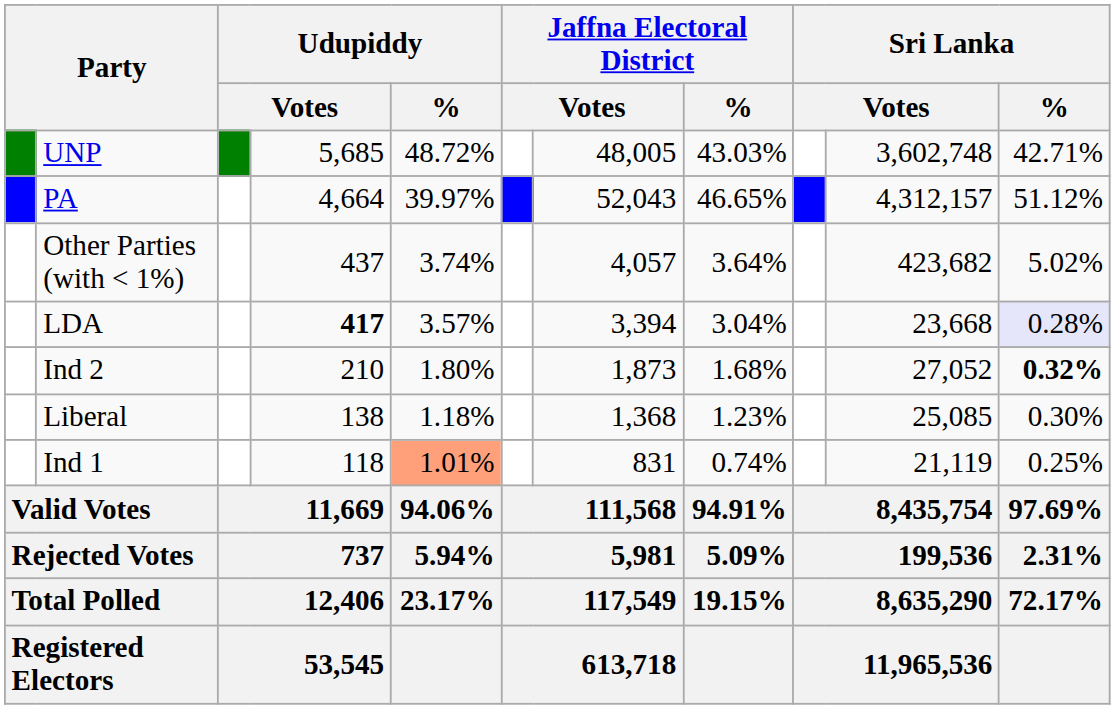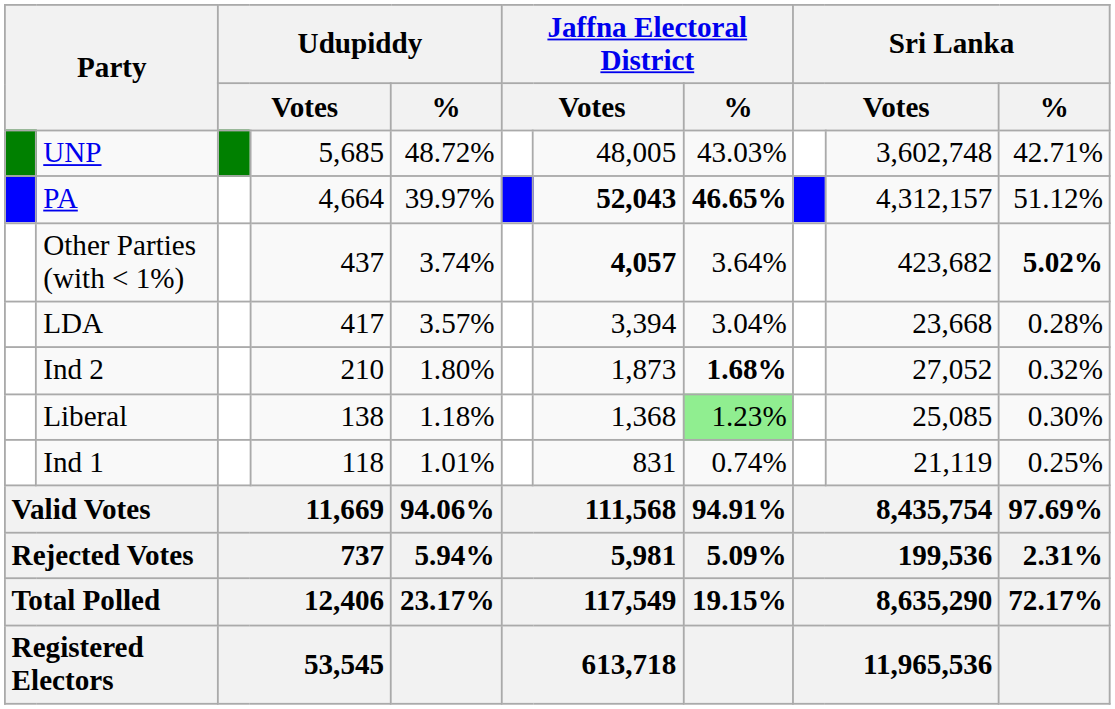(636, 198) normal -> (636, 198) bold
(742, 198) normal -> (739, 198) bold
(643, 261) normal -> (643, 261) bold
(1065, 261) normal -> (1063, 261) bold
(362, 324) bold -> (362, 324) normal
(1065, 324) lavender background -> (1065, 324) no background
(749, 370) normal -> (747, 370) bold
(1063, 370) bold -> (1065, 370) normal
(749, 416) no background -> (749, 416) lightgreen background
(457, 462) lightsalmon background -> (457, 462) no background
